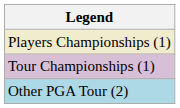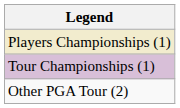(68, 91) lightblue background -> (68, 91) no background
